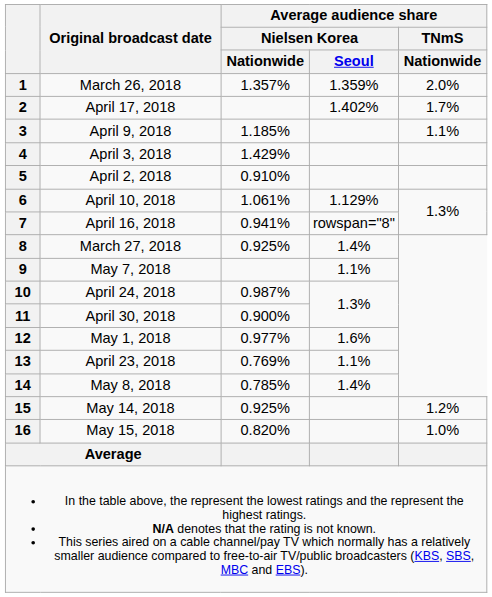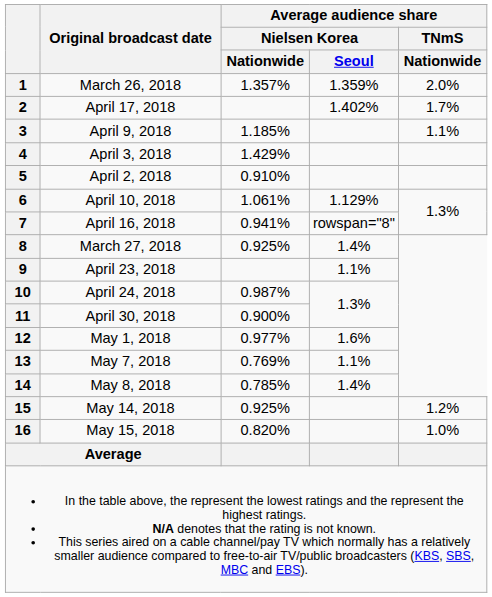(130, 269) May 7, 2018 -> (130, 269) April 23, 2018
(130, 361) April 23, 2018 -> (130, 361) May 7, 2018
